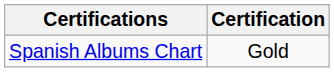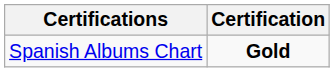(268, 50) normal -> (268, 50) bold
